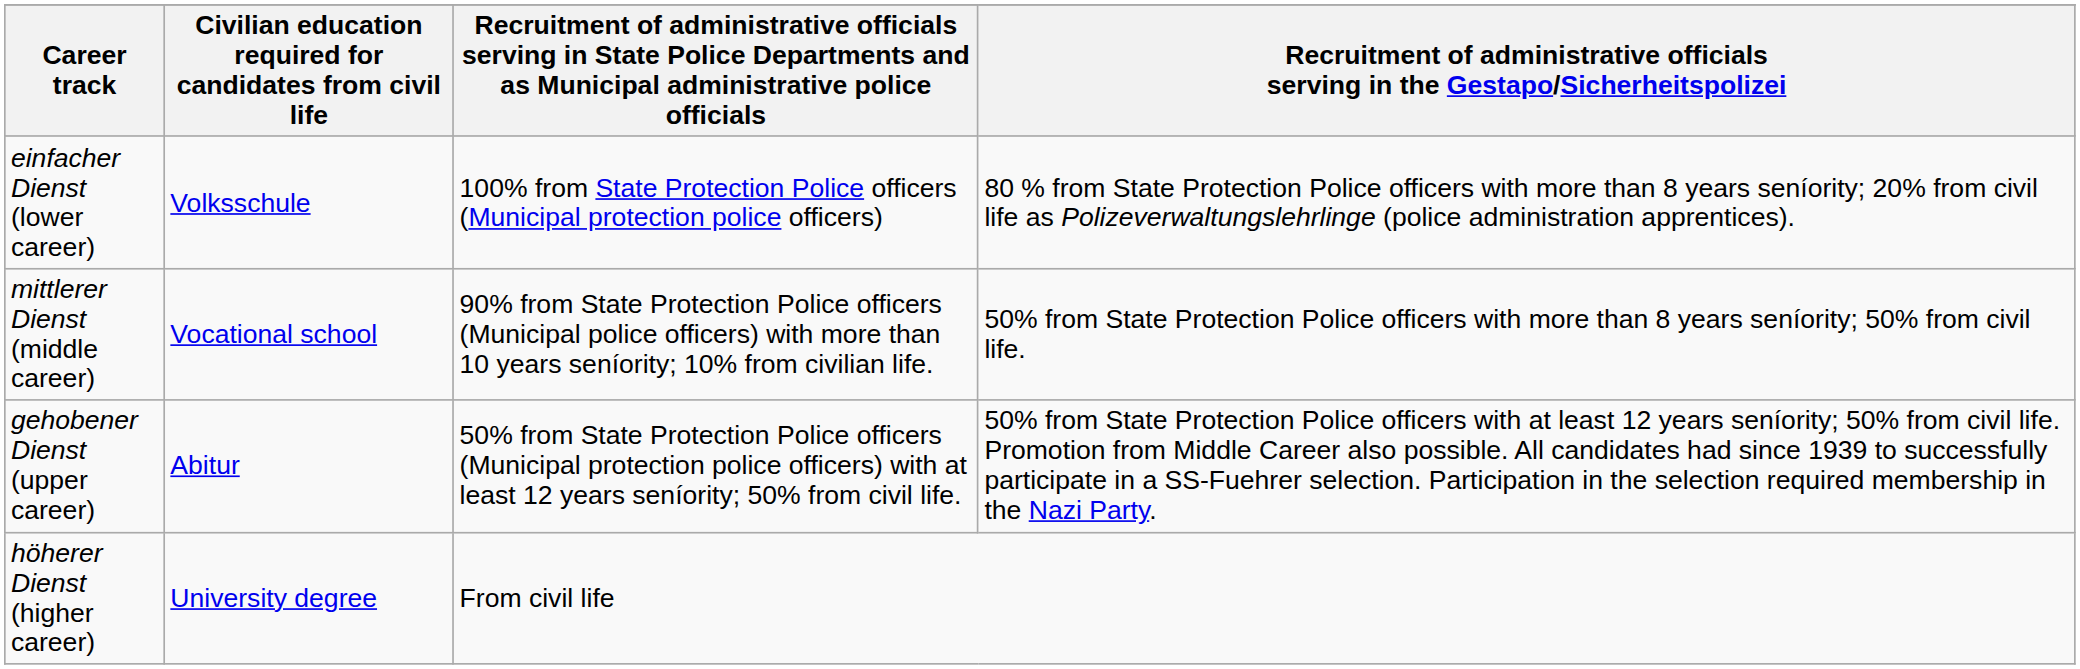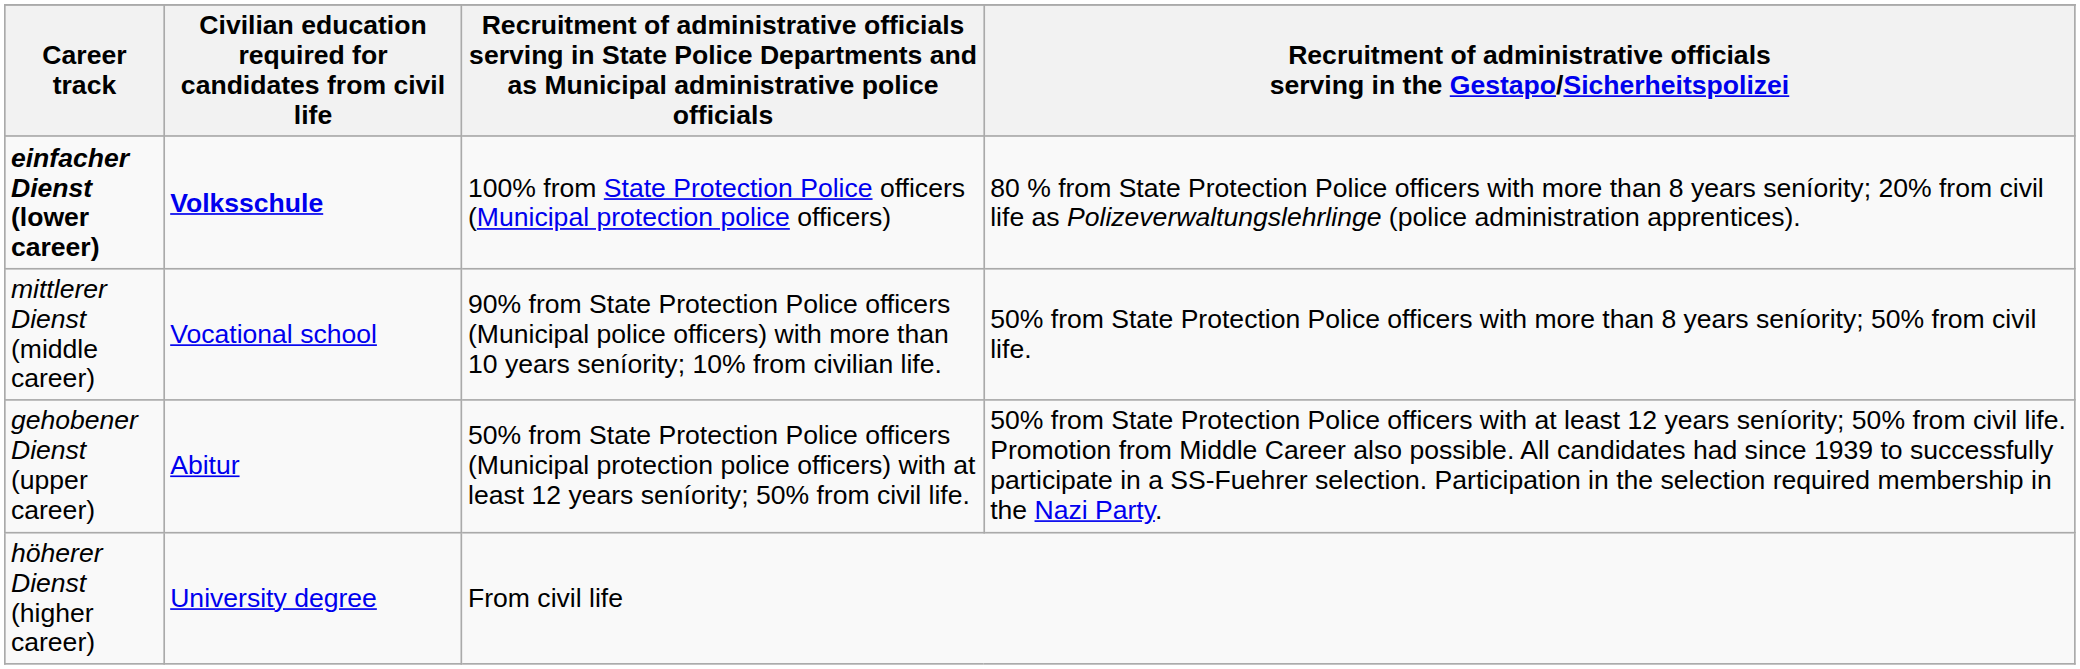(66, 202) normal -> (70, 202) bold
(240, 202) normal -> (247, 202) bold
